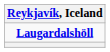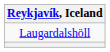(55, 32) bold -> (55, 32) normal
